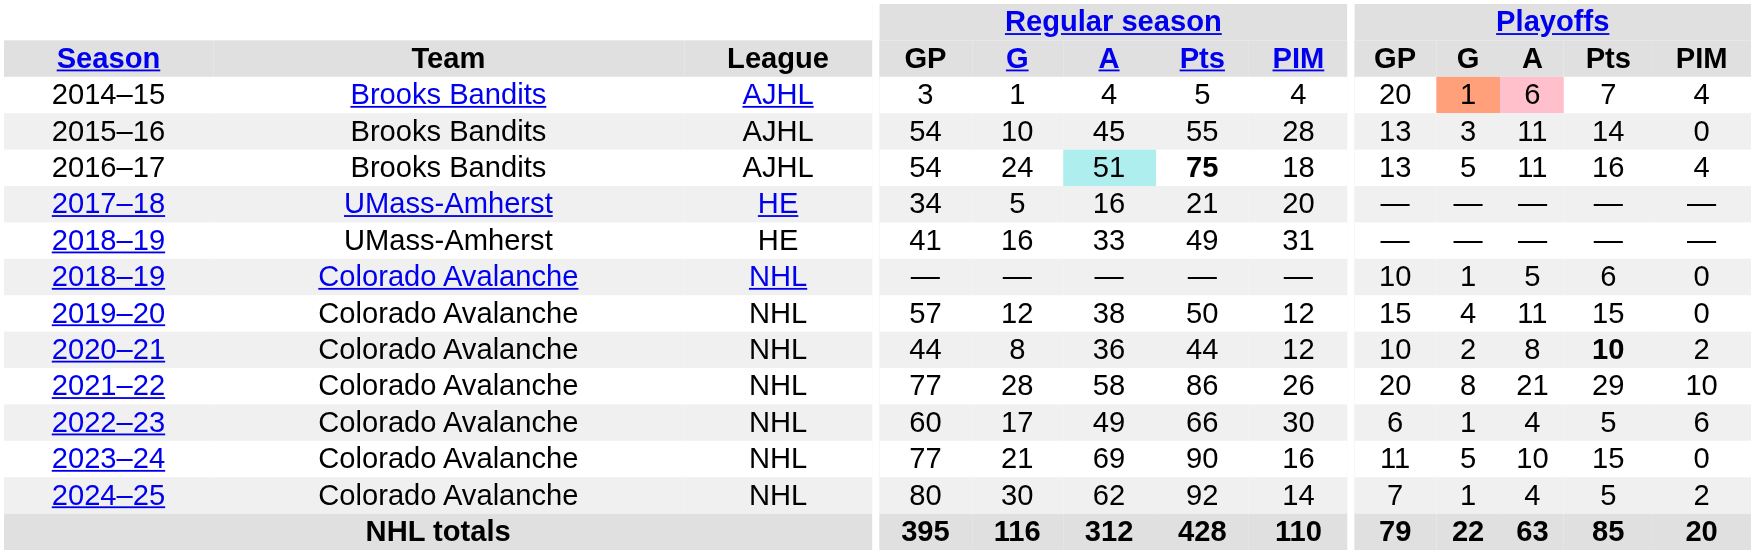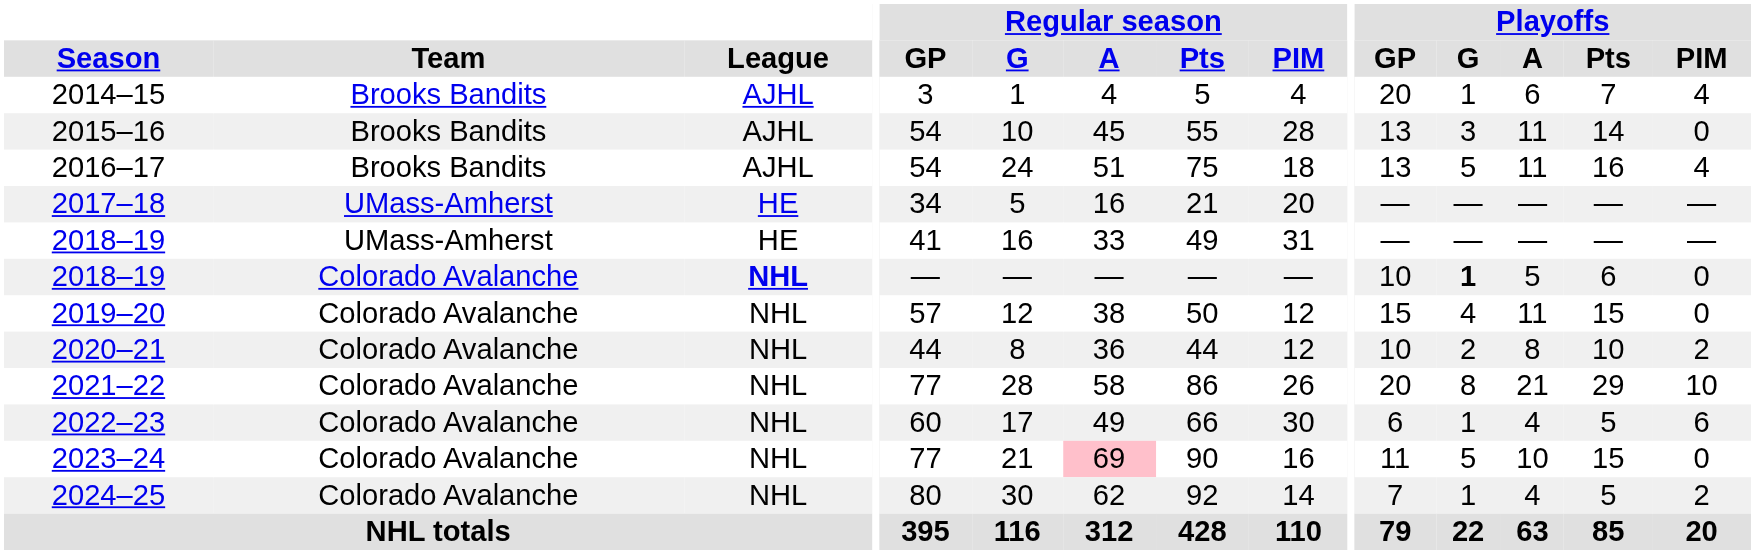(1468, 94) lightsalmon background -> (1468, 94) no background
(1532, 94) pink background -> (1532, 94) no background
(1109, 167) paleturquoise background -> (1109, 167) no background
(1202, 167) bold -> (1202, 167) normal
(778, 276) normal -> (778, 276) bold
(1468, 276) normal -> (1468, 276) bold
(1608, 349) bold -> (1608, 349) normal
(1109, 458) no background -> (1109, 458) pink background
